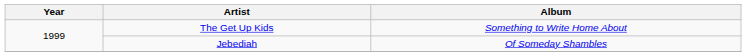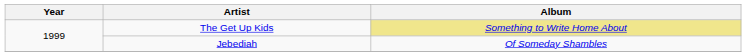(556, 28) no background -> (556, 28) khaki background
